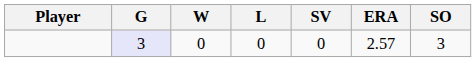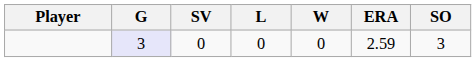columns swapped: (201, 17) <-> (321, 17)
(381, 43) 2.57 -> (381, 43) 2.59
